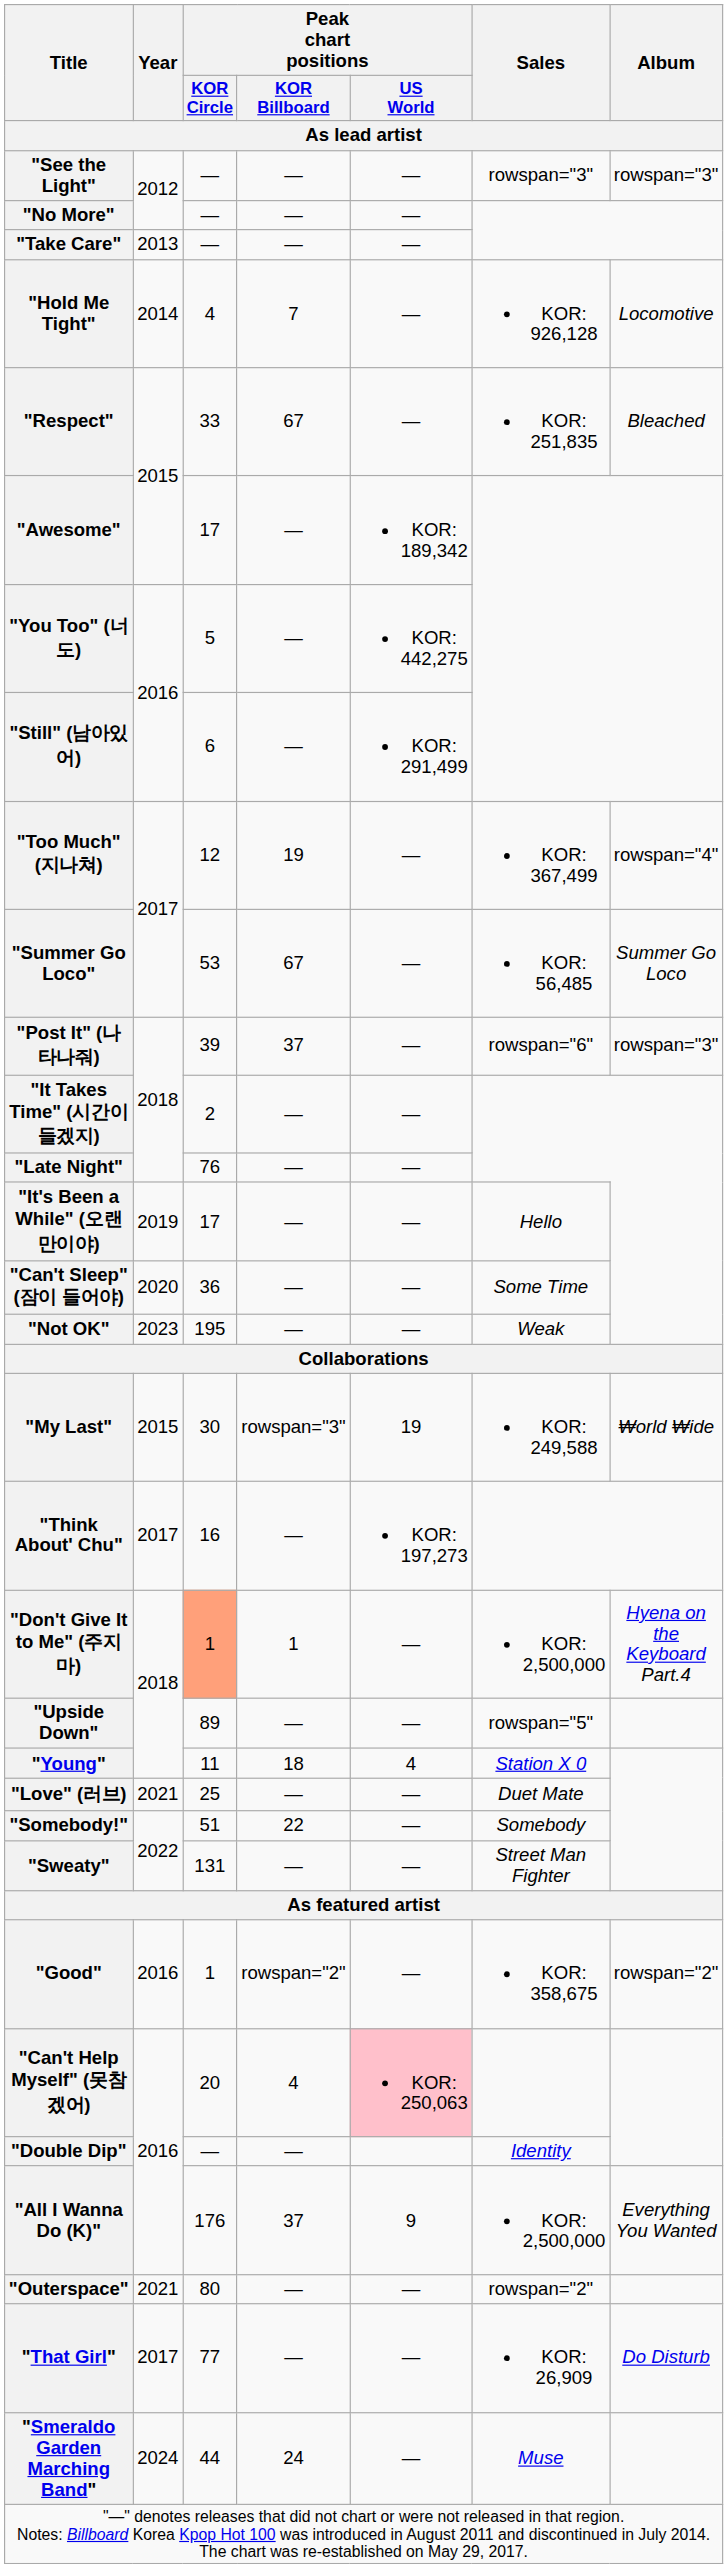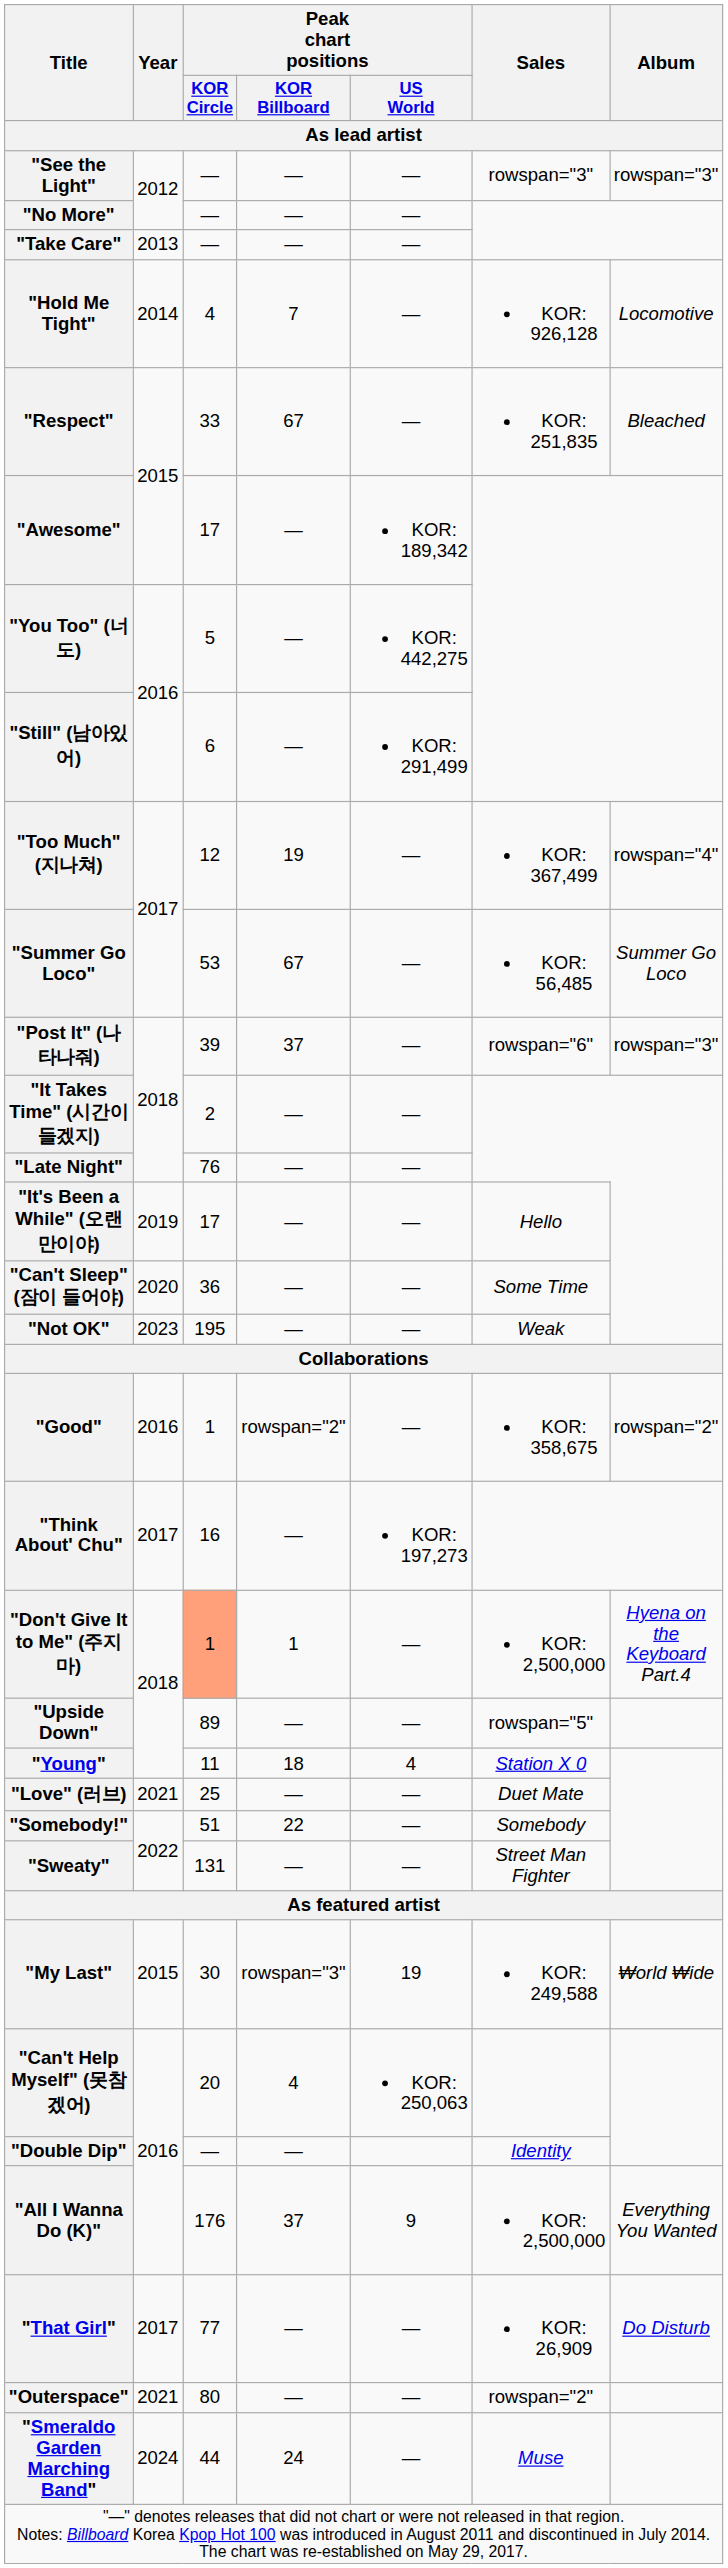rows swapped: (69, 1974) <-> (69, 1427)
(411, 2093) pink background -> (411, 2093) no background
rows swapped: (69, 2357) <-> (69, 2289)
